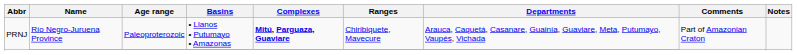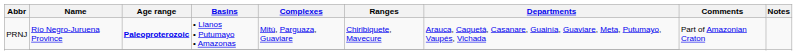(154, 33) normal -> (157, 33) bold
(285, 33) bold -> (288, 33) normal
